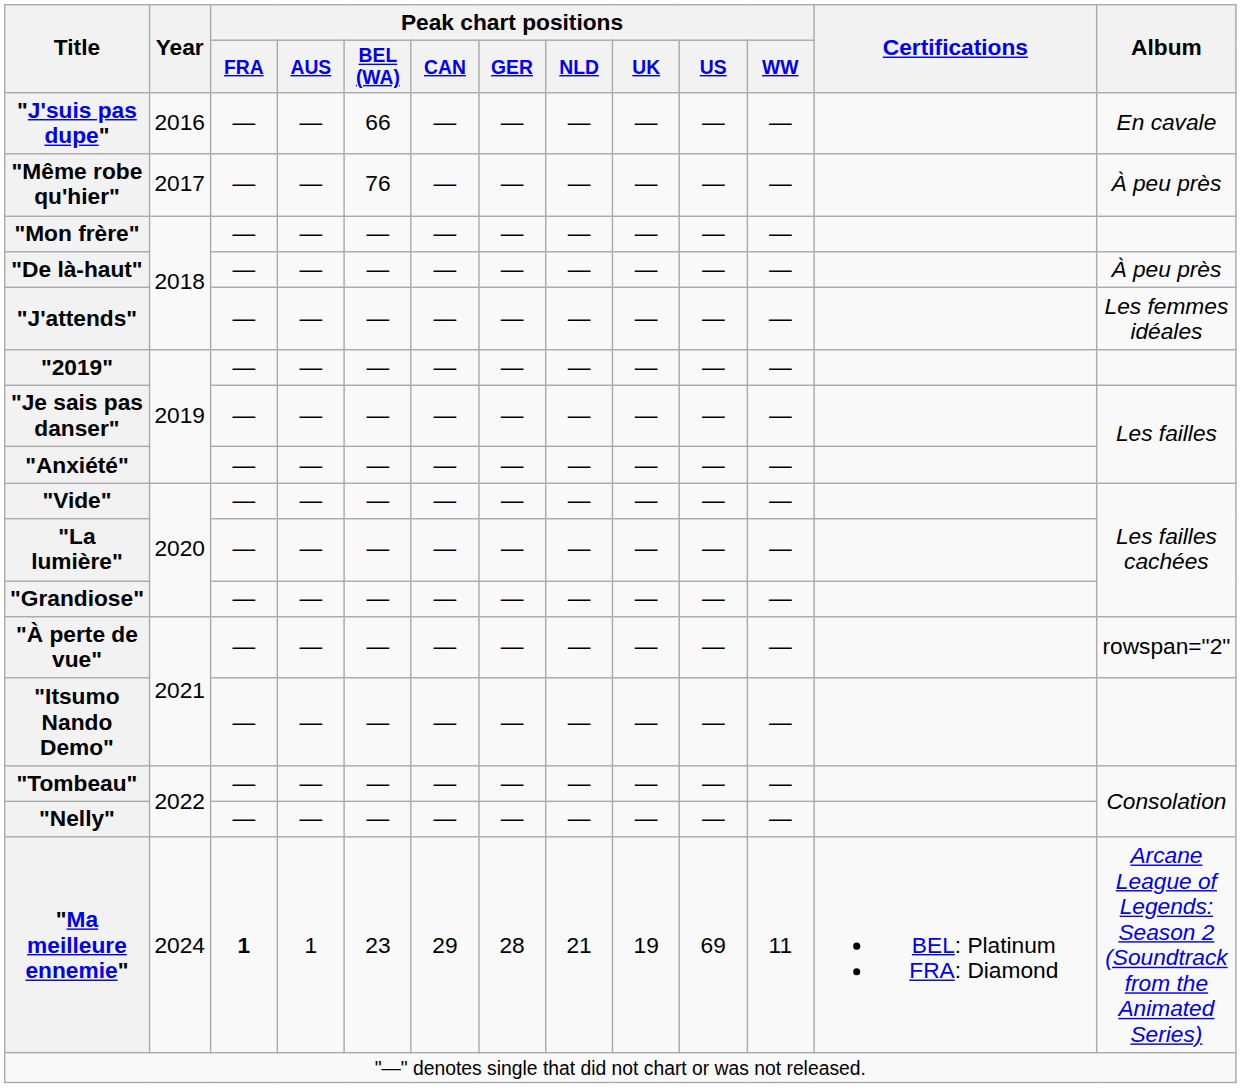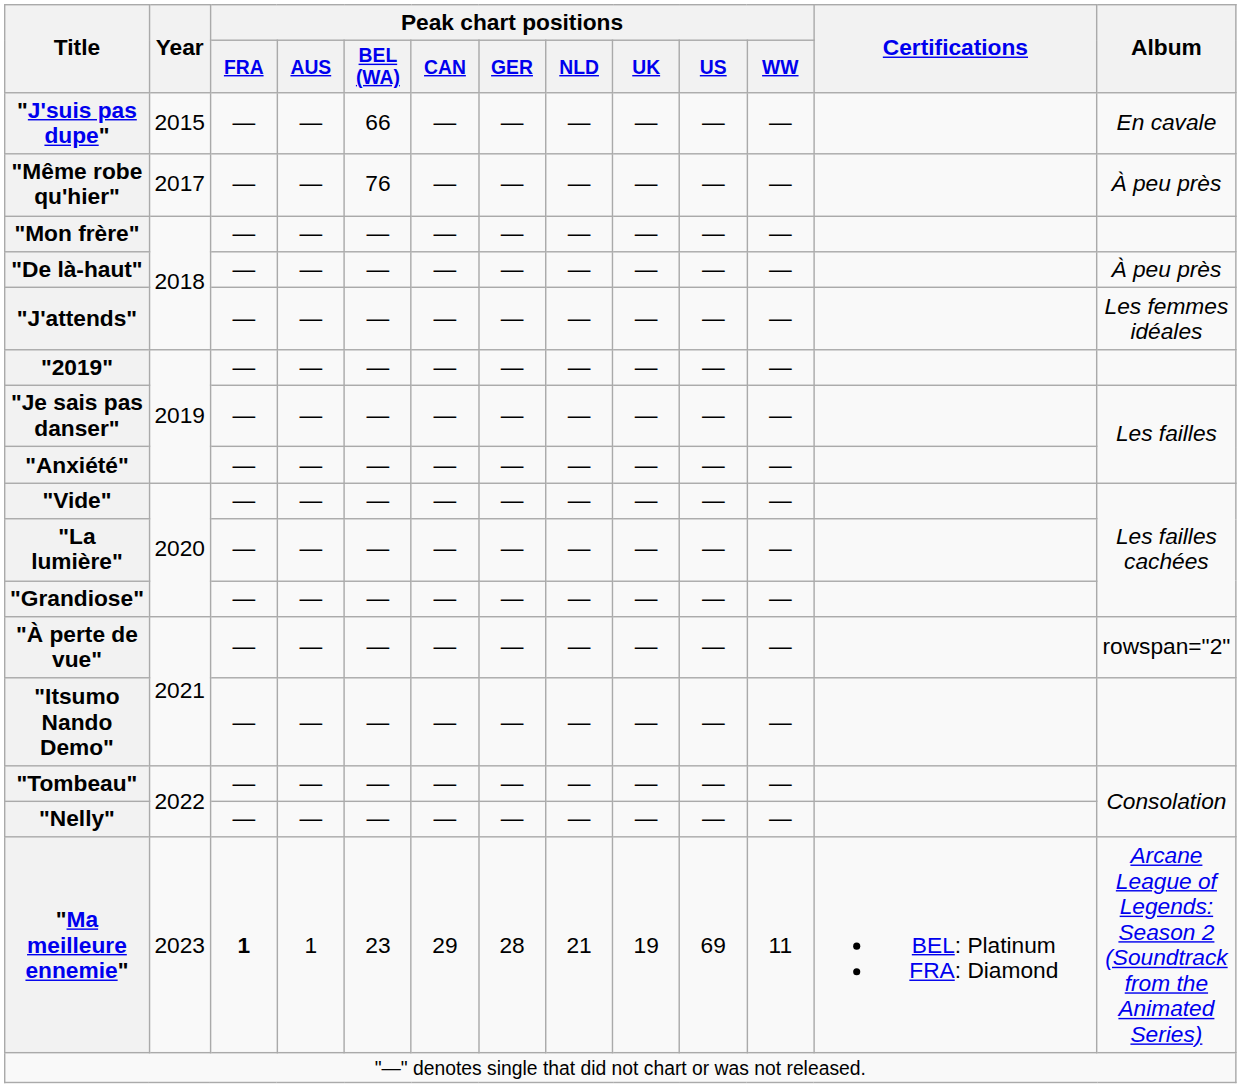(180, 123) 2016 -> (180, 123) 2015
(180, 944) 2024 -> (180, 944) 2023
